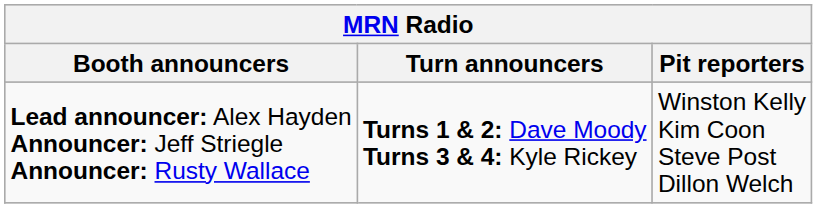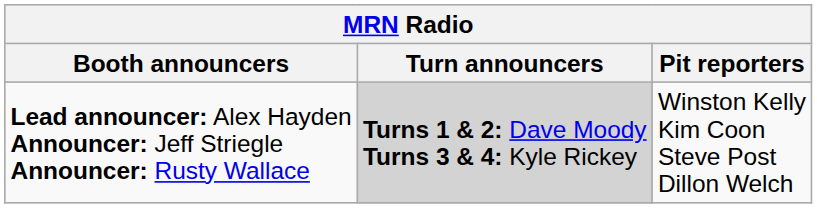(505, 143) no background -> (505, 143) lightgrey background
